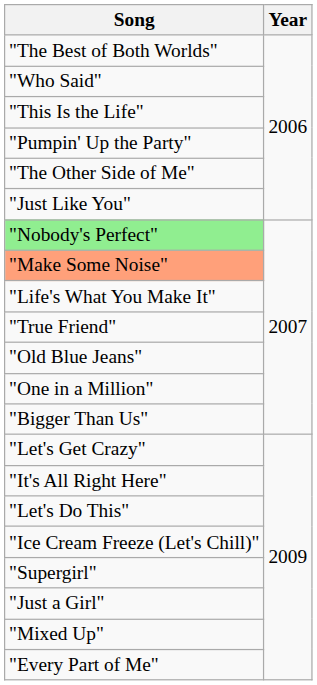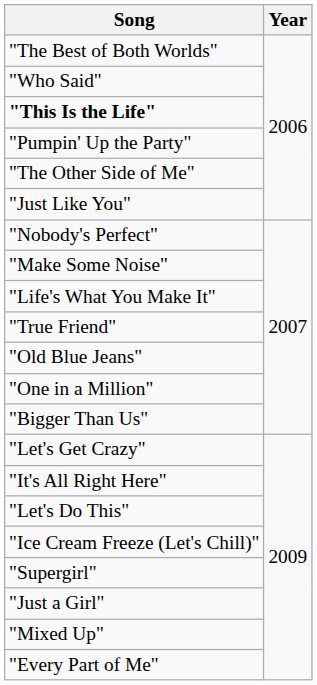(76, 111) normal -> (82, 111) bold
(84, 234) lightgreen background -> (84, 234) no background
(88, 265) lightsalmon background -> (88, 265) no background
